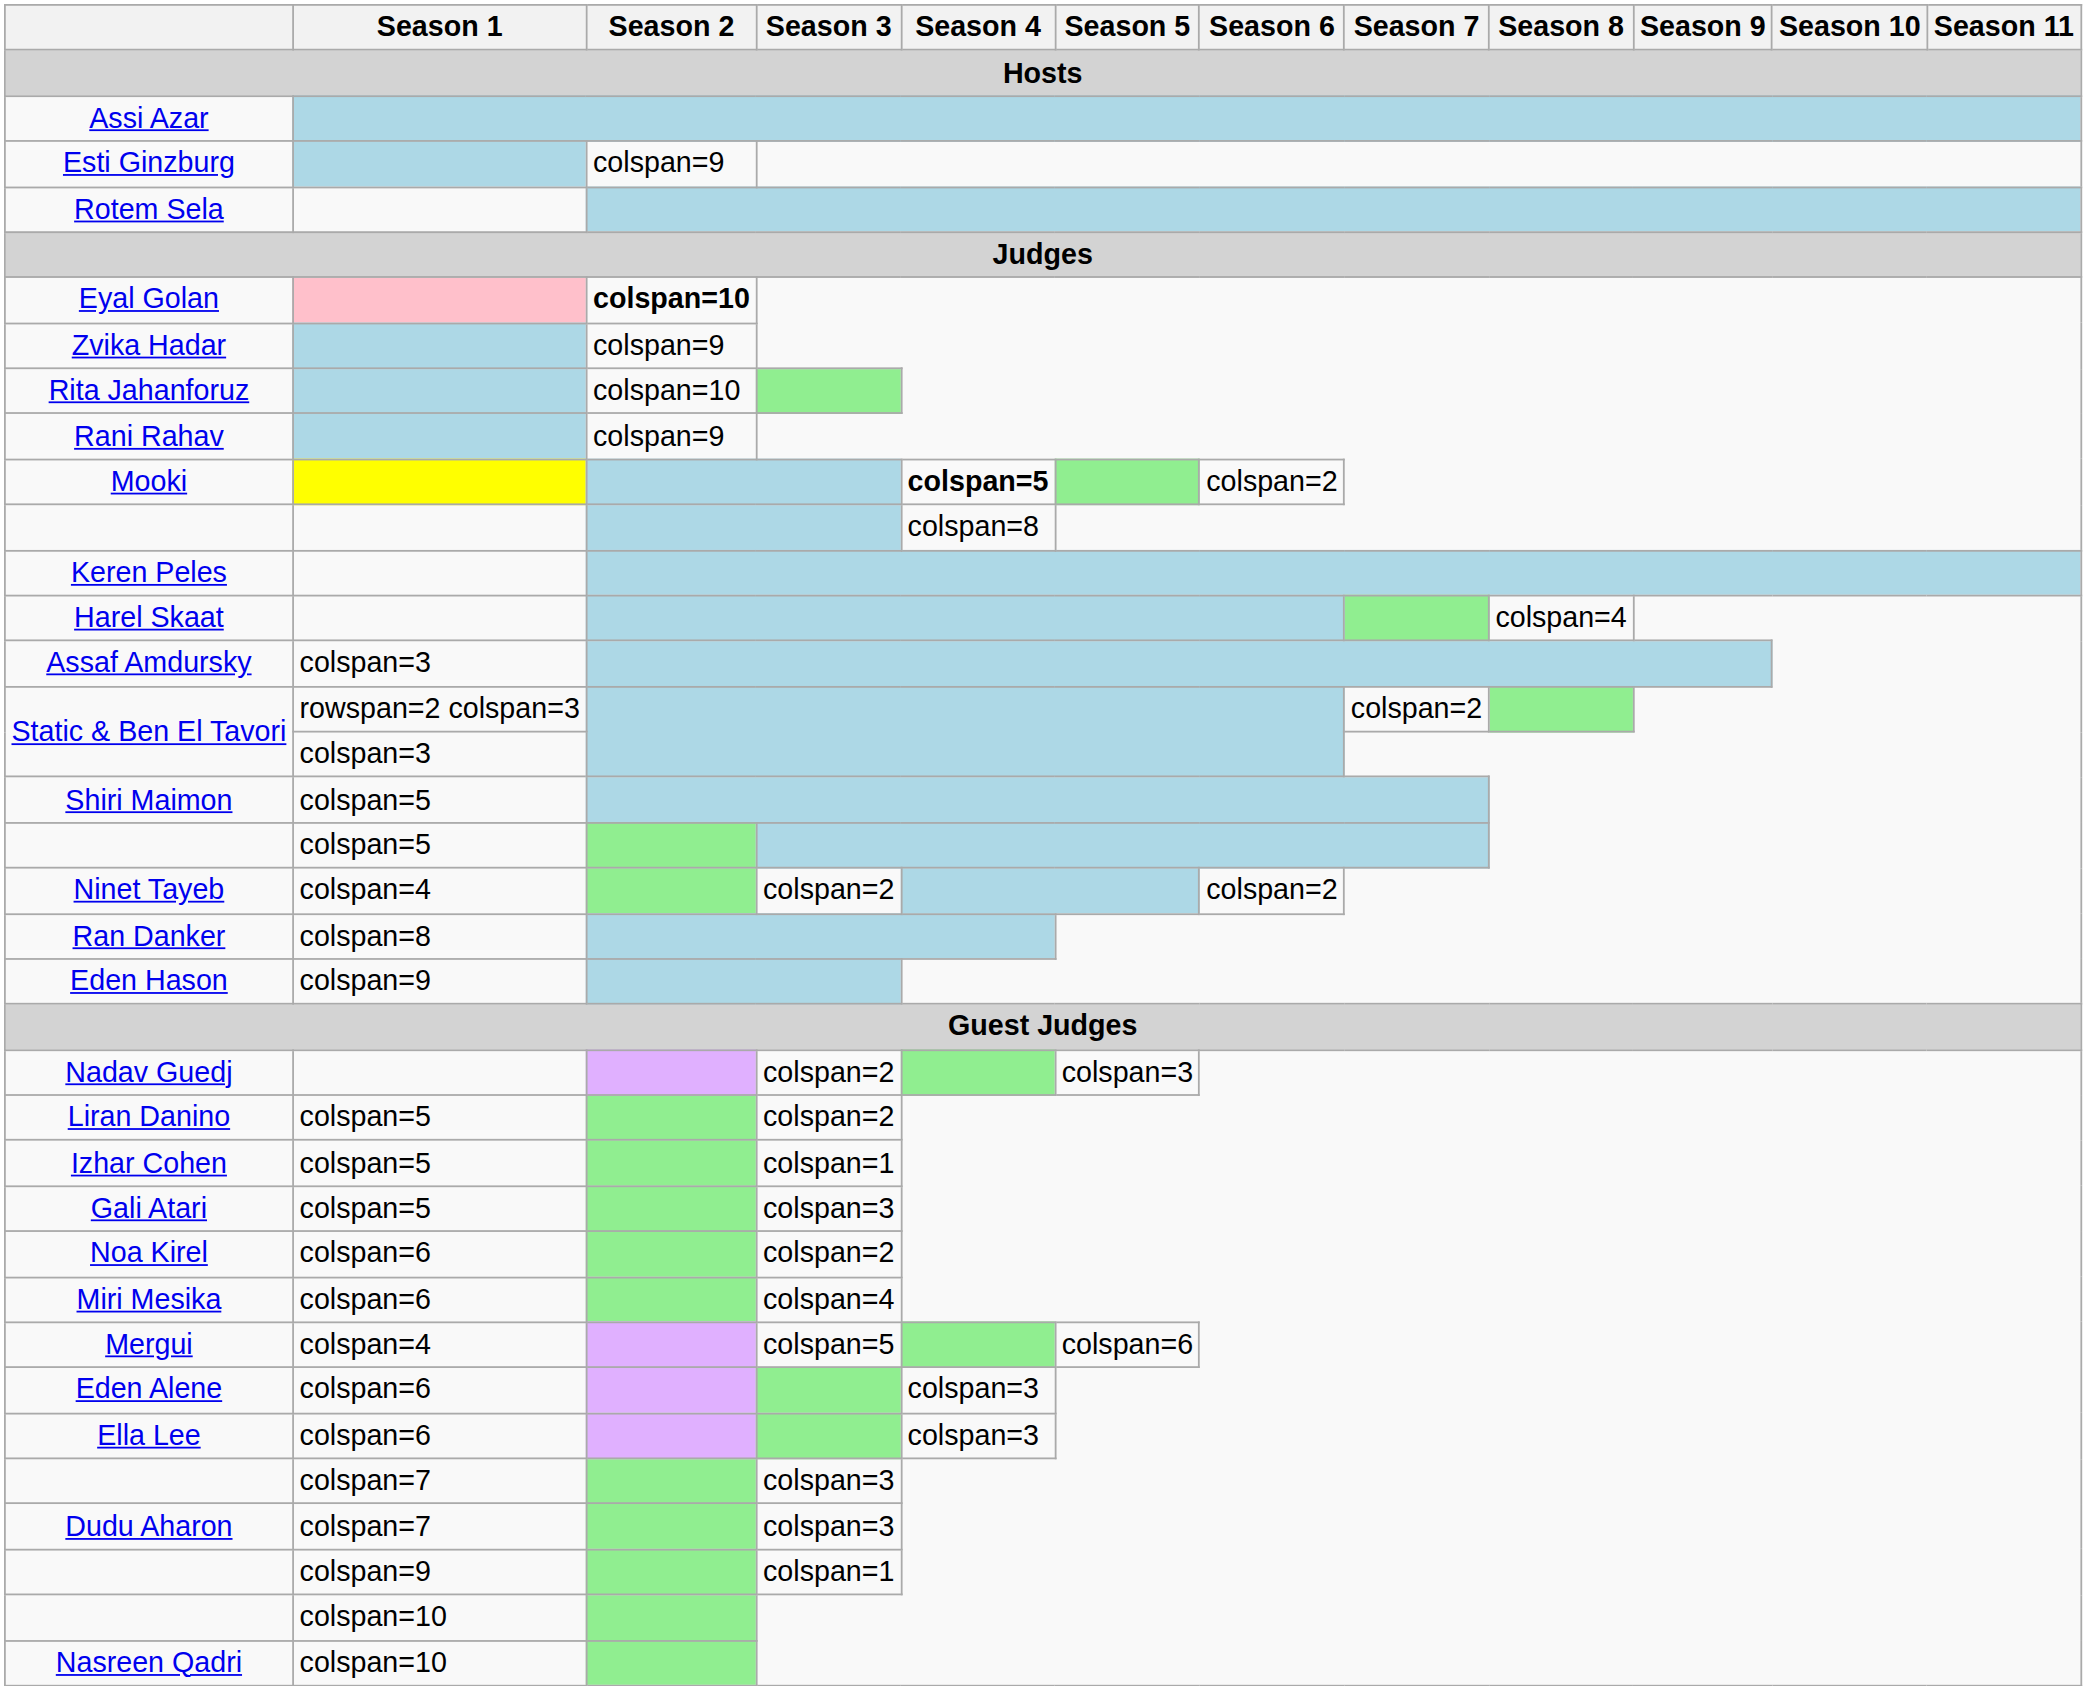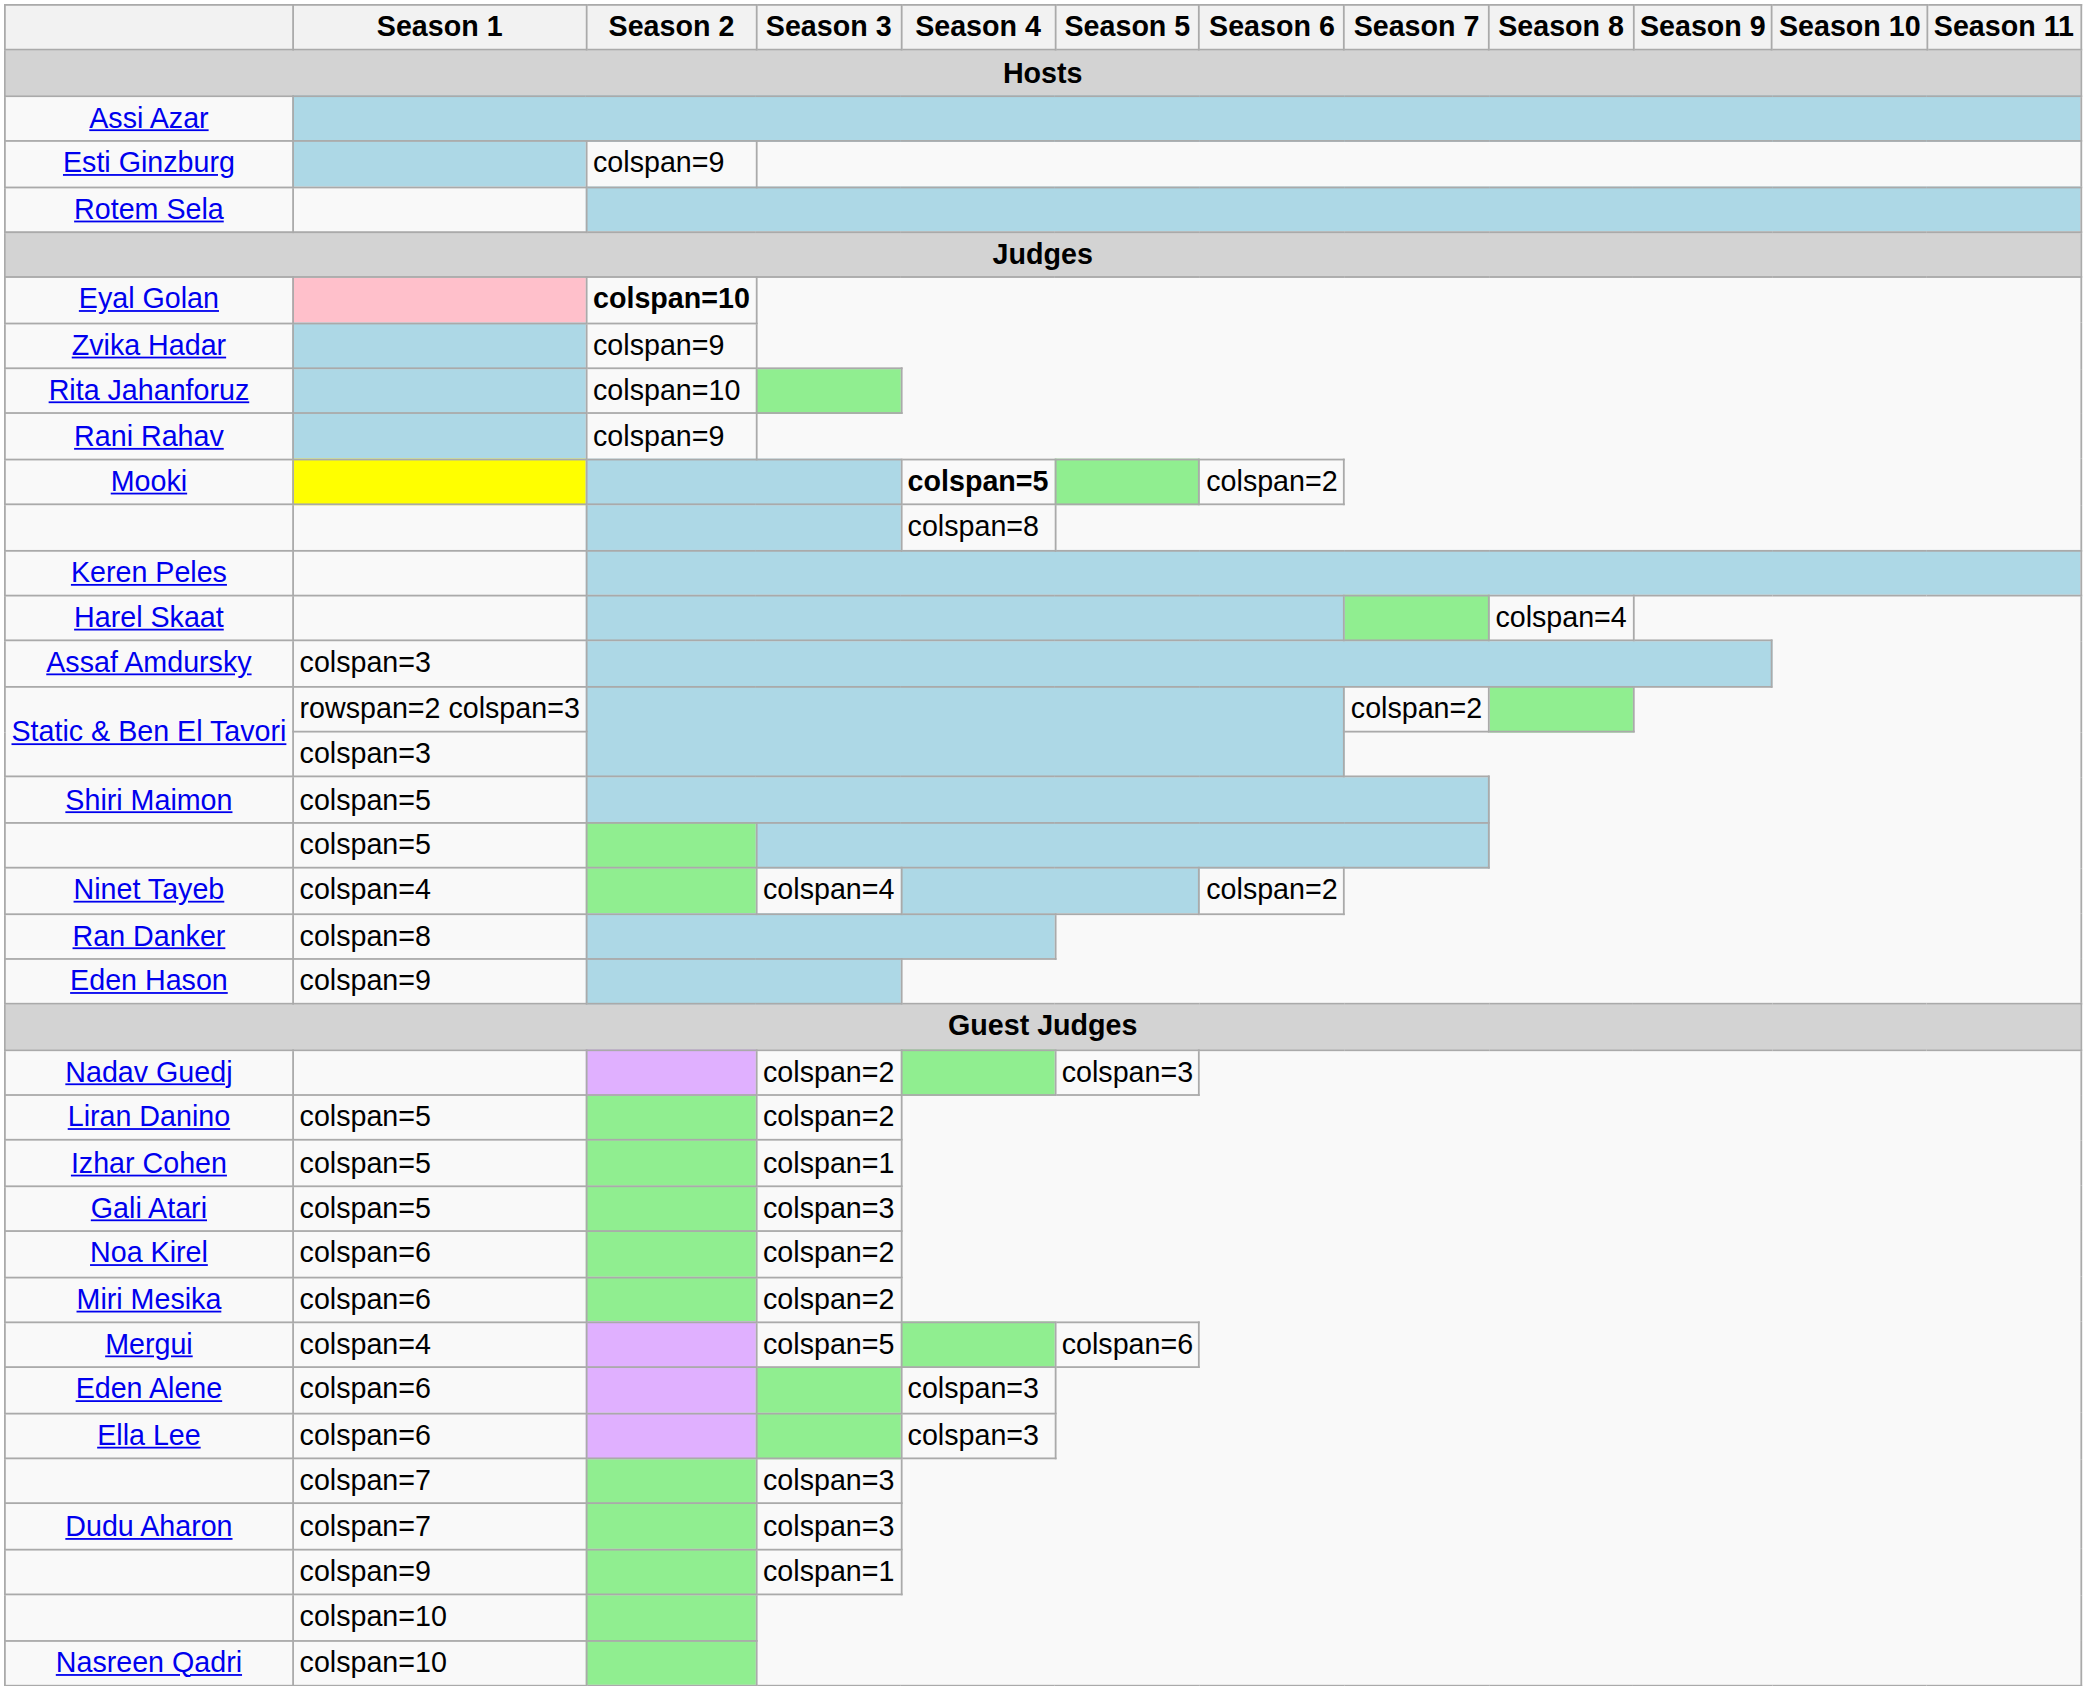(829, 890) colspan=2 -> (829, 890) colspan=4
(829, 1299) colspan=4 -> (829, 1299) colspan=2
